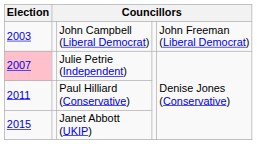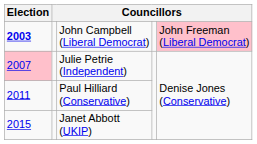(19, 36) normal -> (19, 36) bold
(204, 36) no background -> (204, 36) pink background
